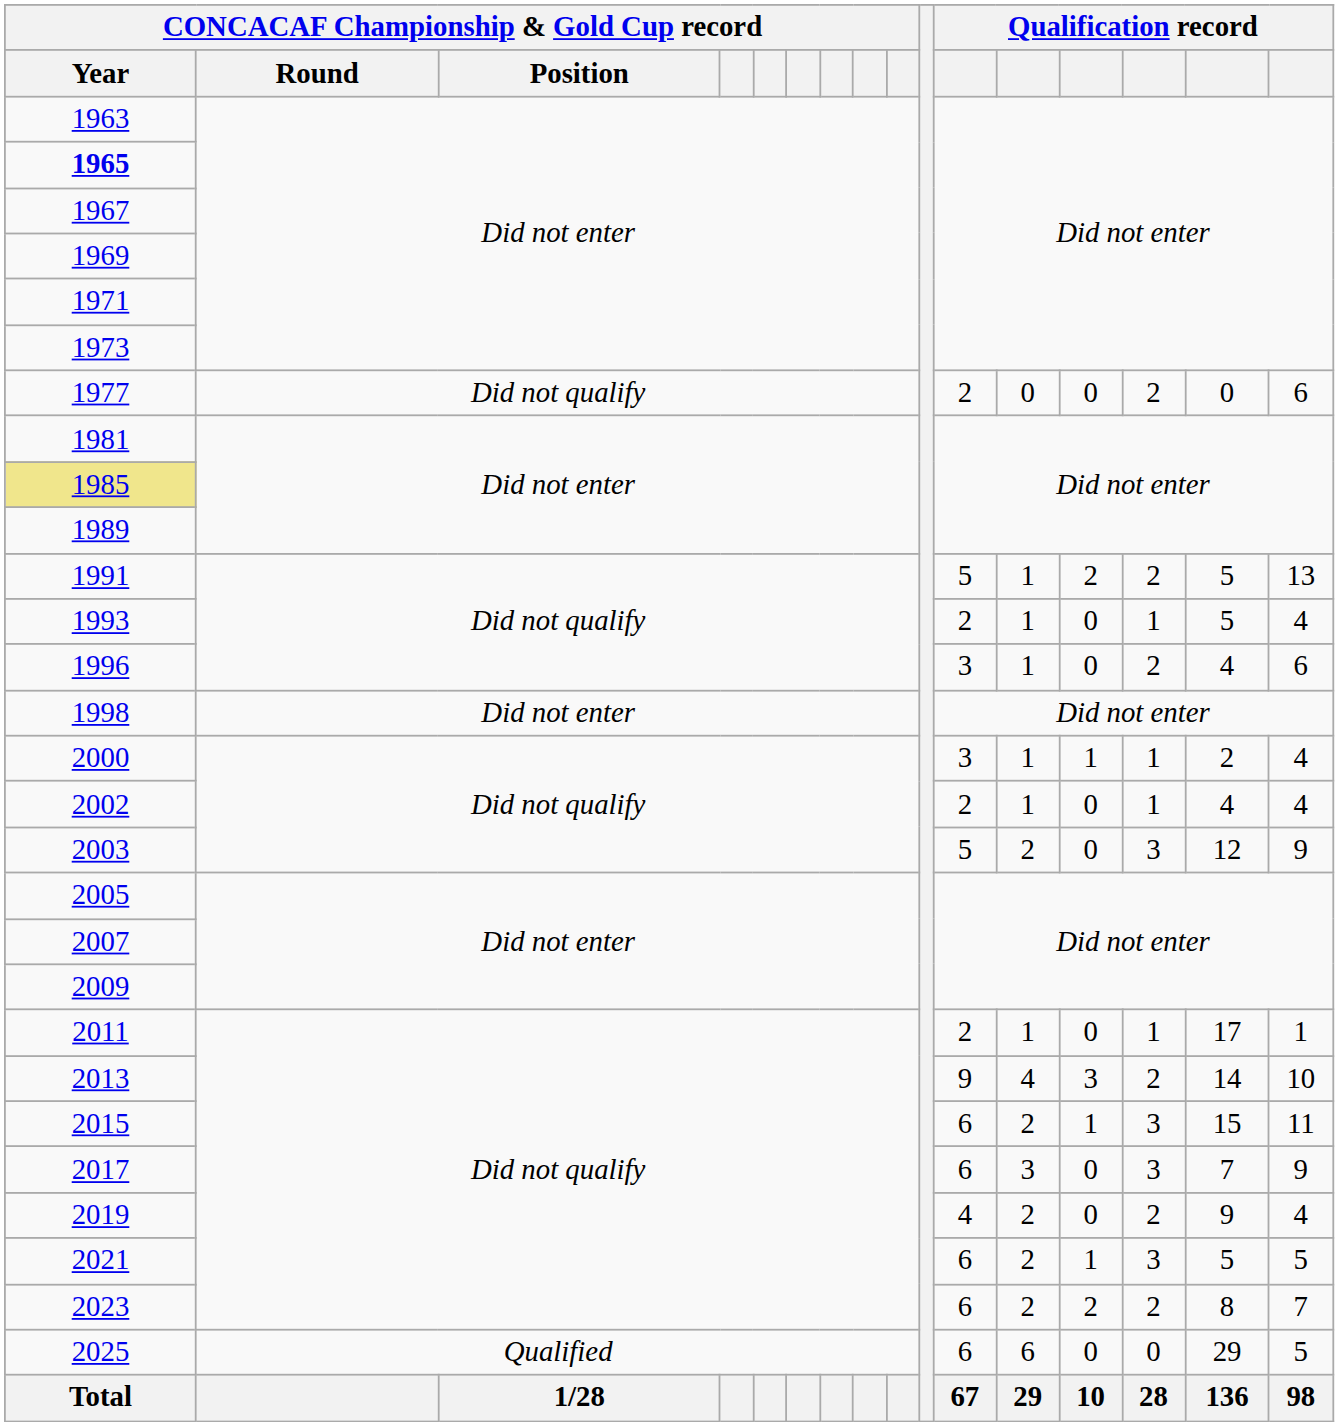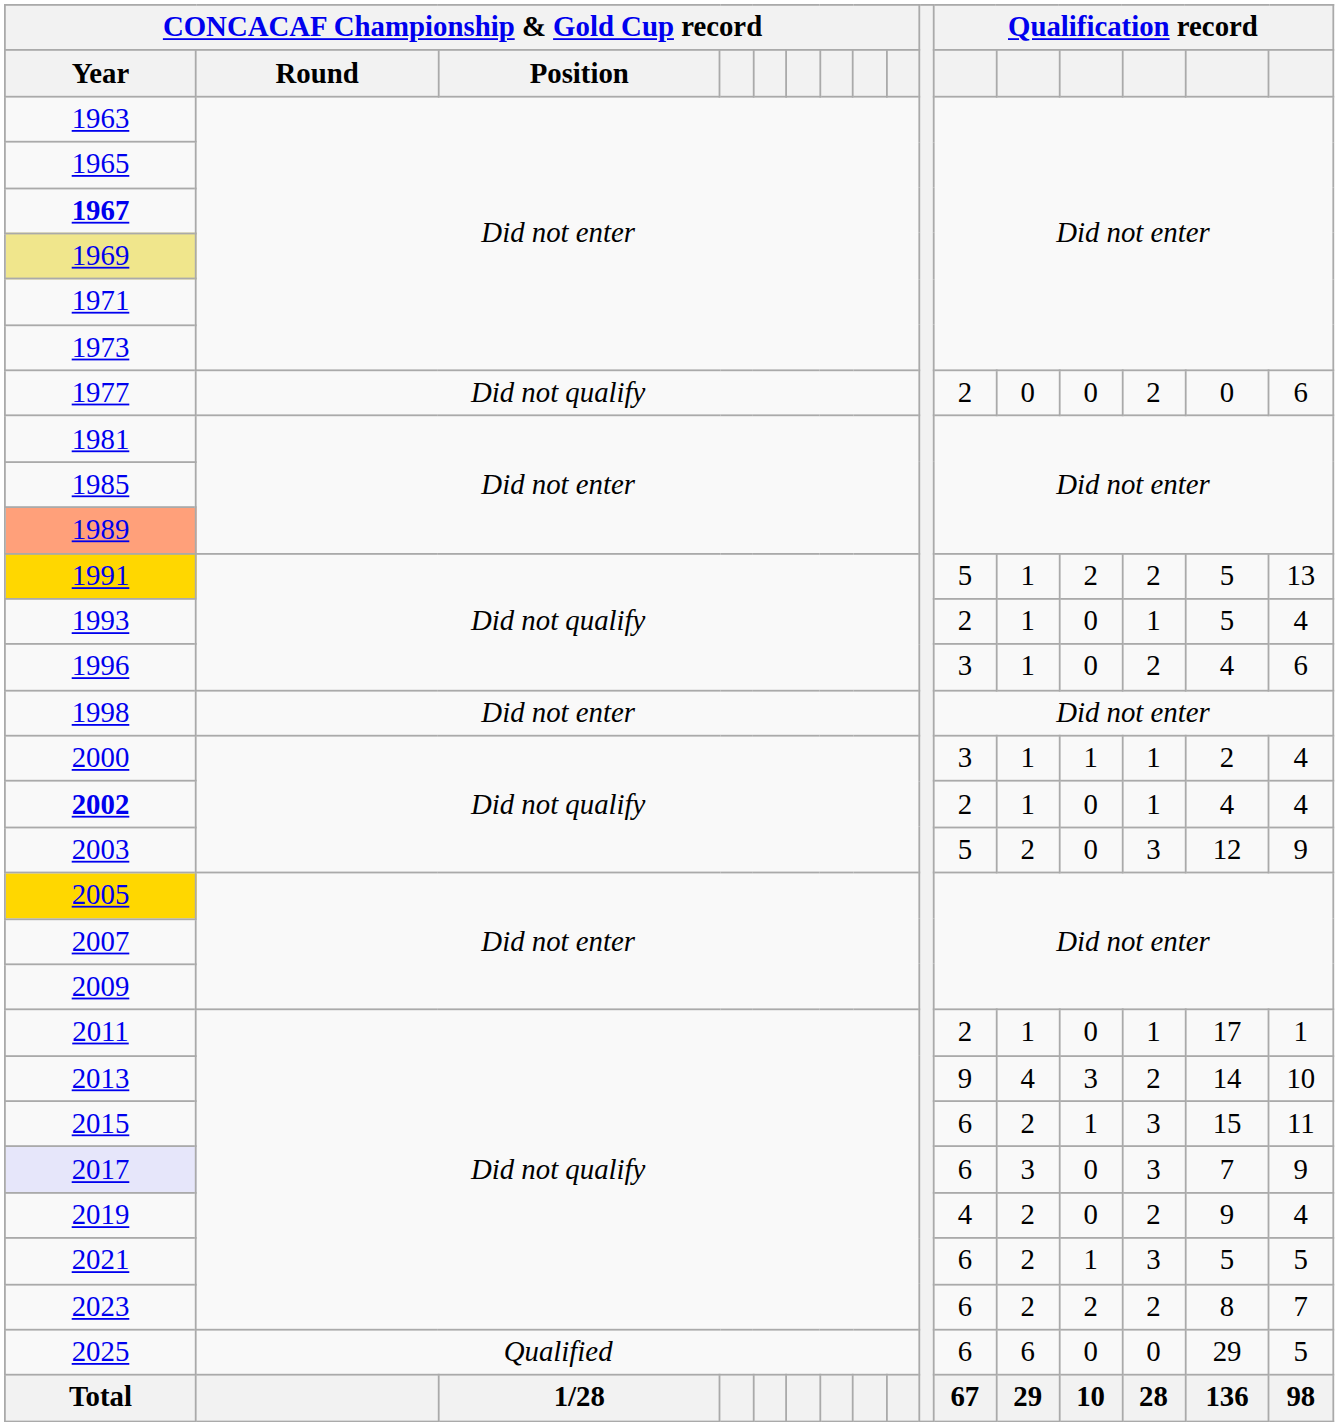(100, 164) bold -> (100, 164) normal
(100, 210) normal -> (100, 210) bold
(100, 255) no background -> (100, 255) khaki background
(100, 484) khaki background -> (100, 484) no background
(100, 529) no background -> (100, 529) lightsalmon background
(100, 575) no background -> (100, 575) gold background
(100, 803) normal -> (100, 803) bold
(100, 895) no background -> (100, 895) gold background
(100, 1169) no background -> (100, 1169) lavender background
